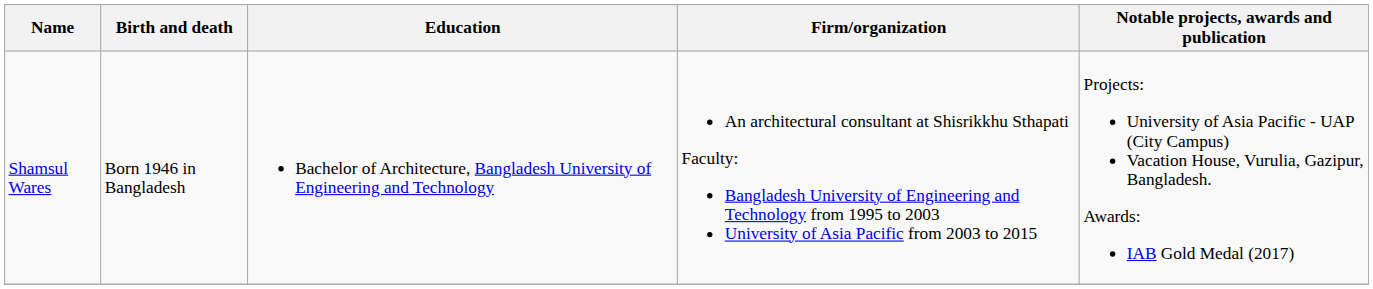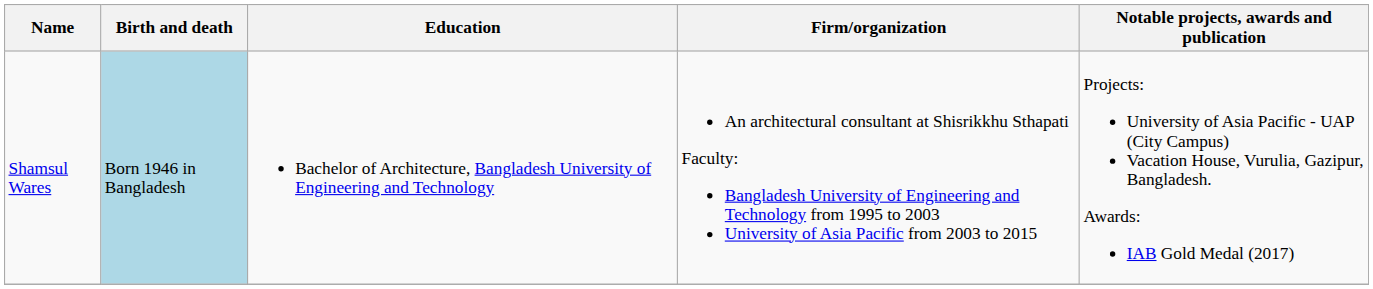(150, 177) no background -> (150, 177) lightblue background
